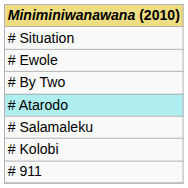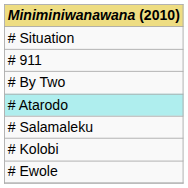(33, 60) # Ewole -> (25, 60) # 911
(25, 171) # 911 -> (33, 171) # Ewole
